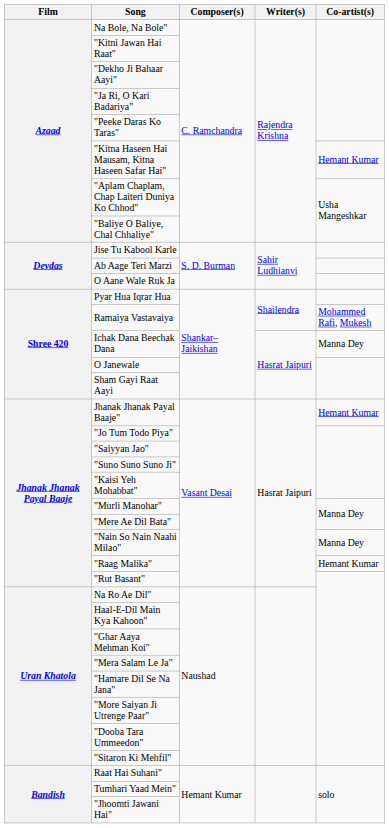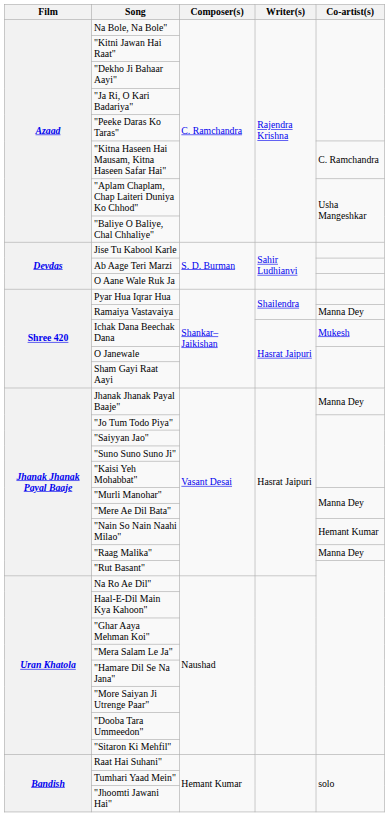(348, 160) Hemant Kumar -> (349, 160) C. Ramchandra
(345, 317) Mohammed Rafi, Mukesh -> (341, 312) Manna Dey
(341, 344) Manna Dey -> (334, 333) Mukesh
(348, 412) Hemant Kumar -> (341, 401) Manna Dey
(341, 542) Manna Dey -> (348, 531) Hemant Kumar
(348, 563) Hemant Kumar -> (341, 552) Manna Dey
